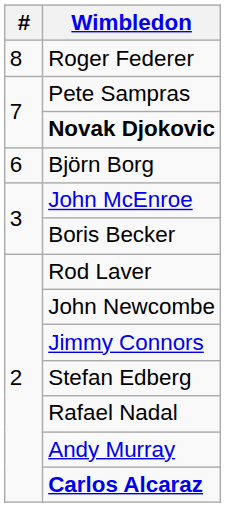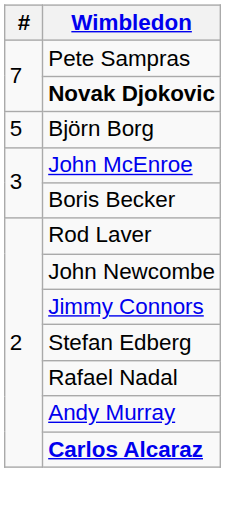- row: (121, 58)
(16, 164) 6 -> (16, 129) 5
